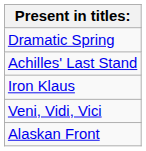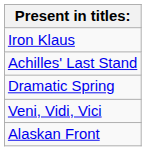(61, 39) Dramatic Spring -> (41, 39) Iron Klaus
(41, 87) Iron Klaus -> (61, 87) Dramatic Spring
